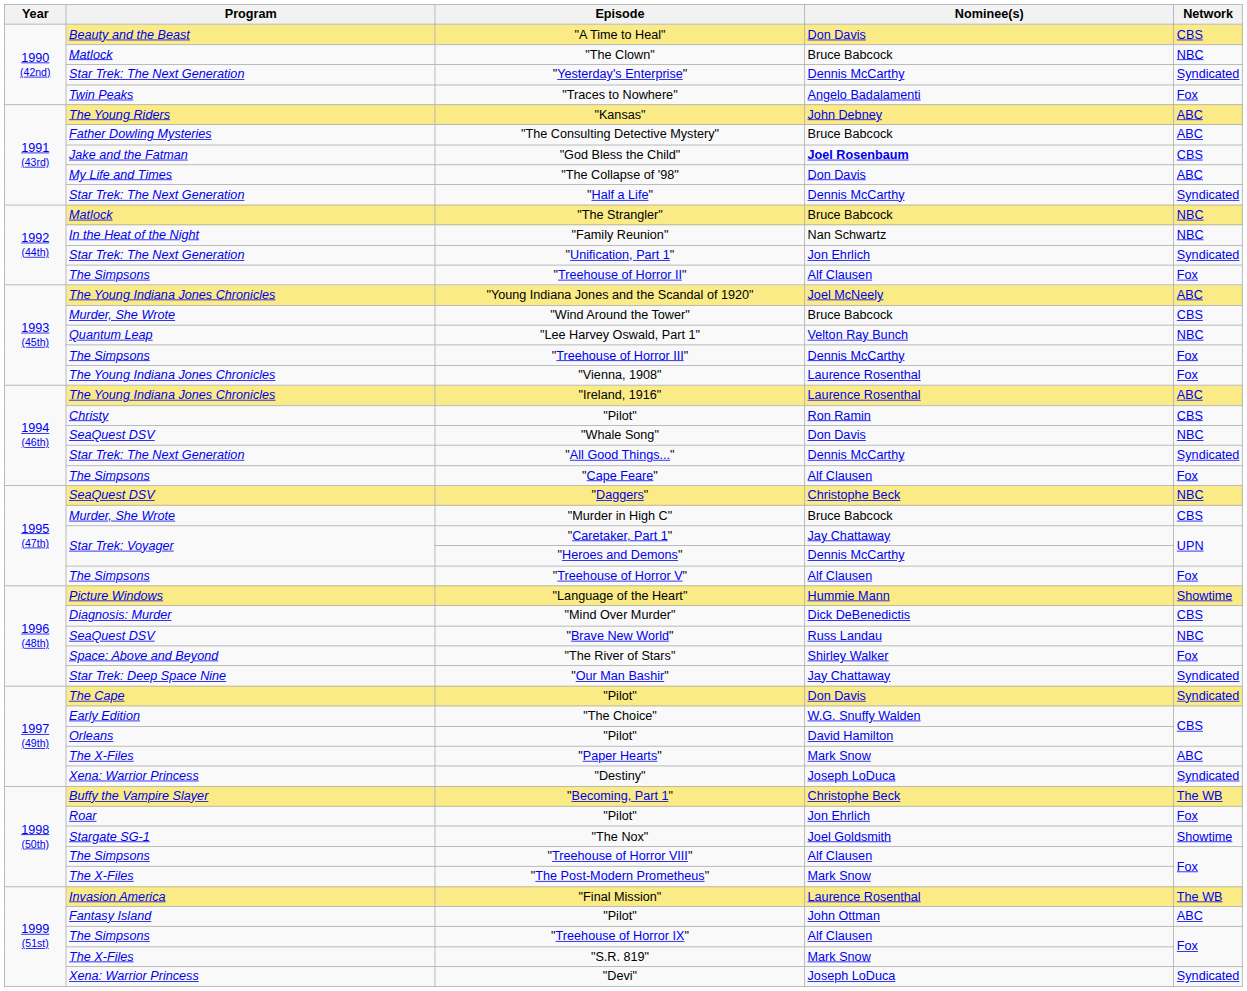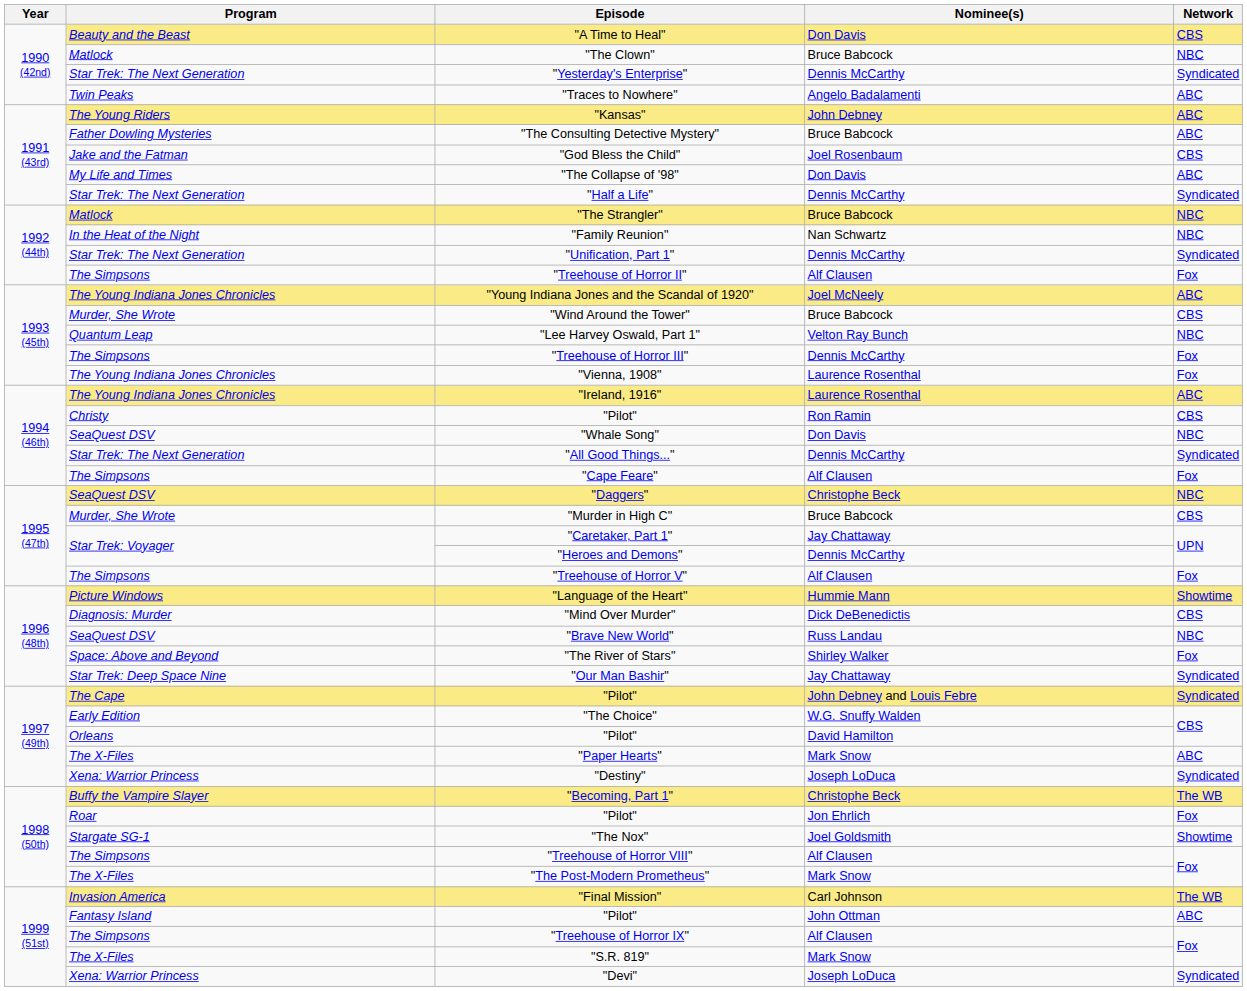(1187, 94) Fox -> (1190, 94) ABC
(858, 154) bold -> (855, 154) normal
(839, 255) Jon Ehrlich -> (856, 255) Dennis McCarthy
(837, 696) Don Davis -> (892, 696) John Debney and Louis Febre
(864, 896) Laurence Rosenthal -> (845, 896) Carl Johnson
